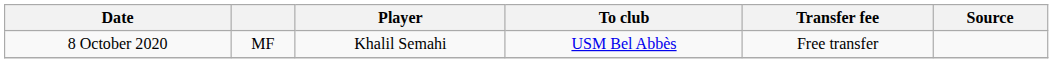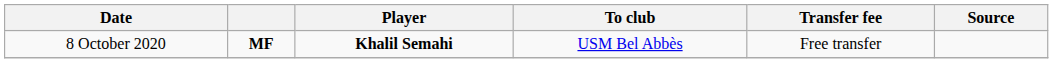(263, 43) normal -> (261, 43) bold
(400, 43) normal -> (404, 43) bold
